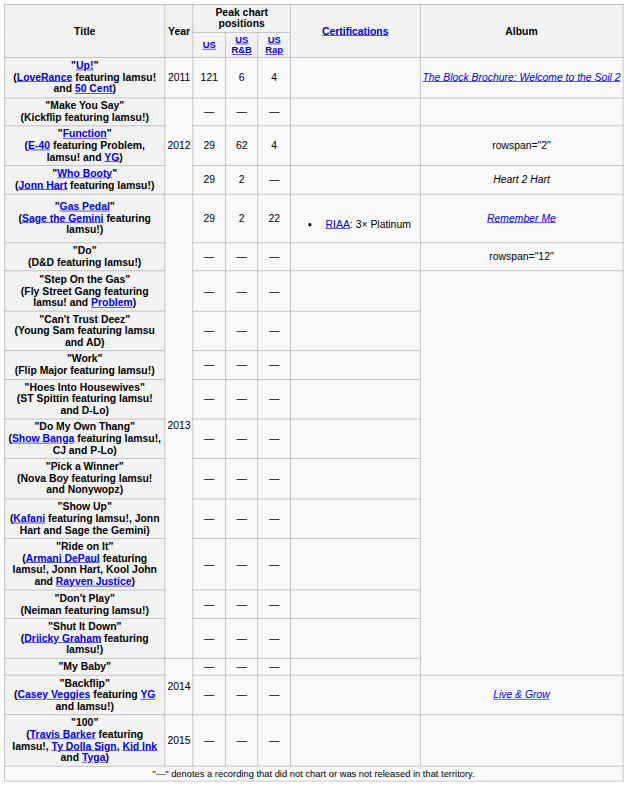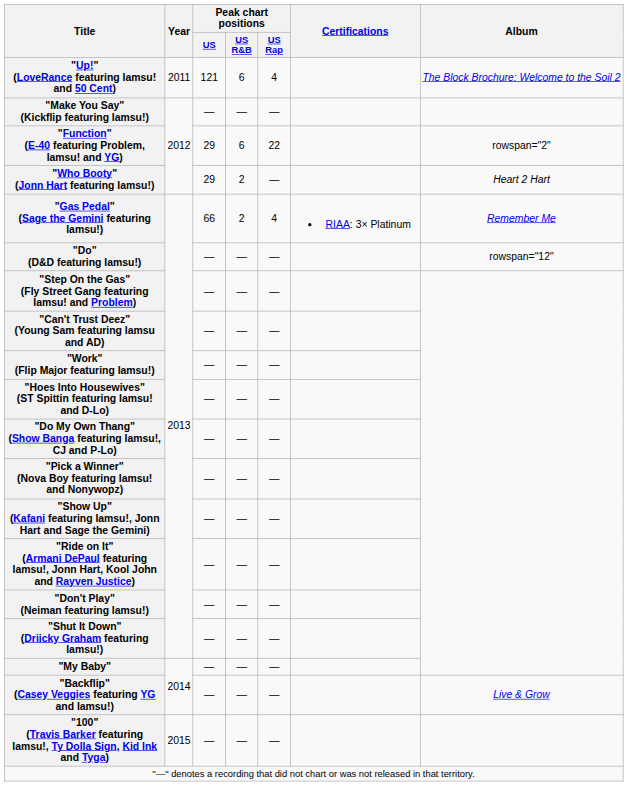(242, 145) 62 -> (242, 145) 6
(274, 145) 4 -> (274, 145) 22
(209, 218) 29 -> (209, 218) 66
(274, 218) 22 -> (274, 218) 4
